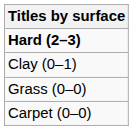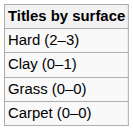(44, 40) bold -> (44, 40) normal
